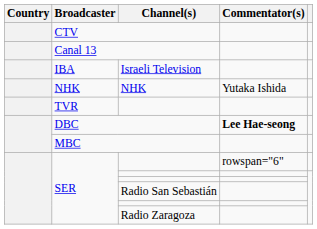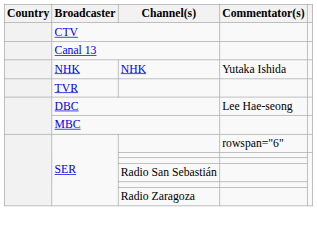- row: (65, 69)
(259, 124) bold -> (257, 106) normal
